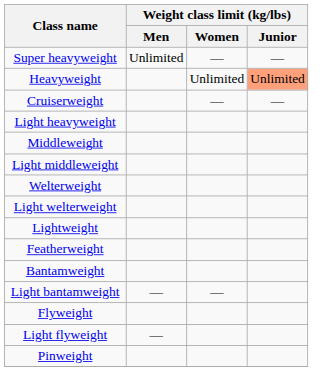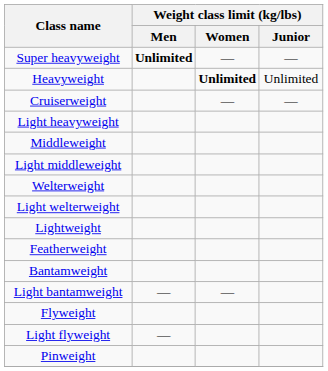(156, 57) normal -> (164, 57) bold
(217, 79) normal -> (227, 79) bold
(278, 79) lightsalmon background -> (291, 79) no background
